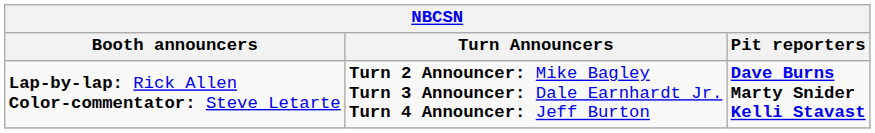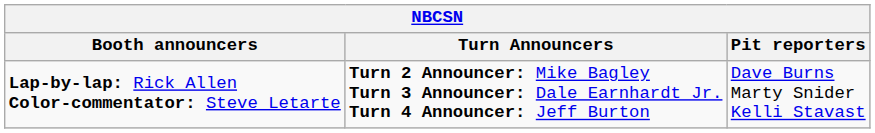(798, 94) bold -> (798, 94) normal
